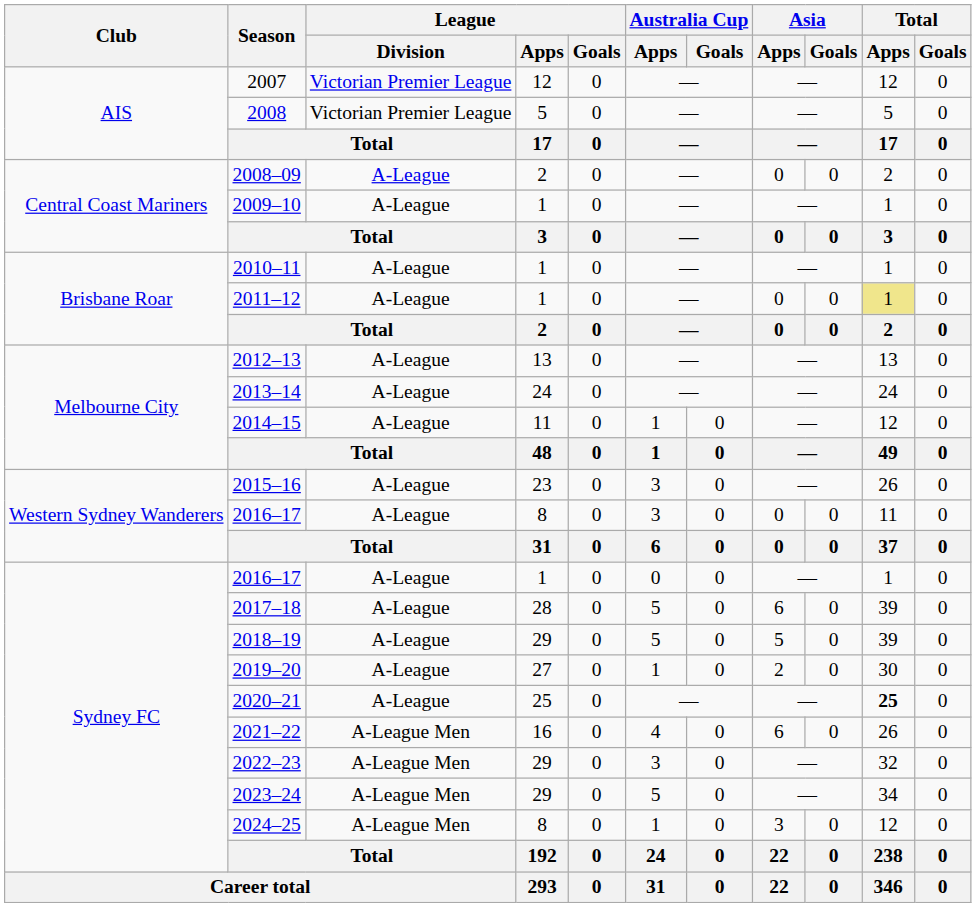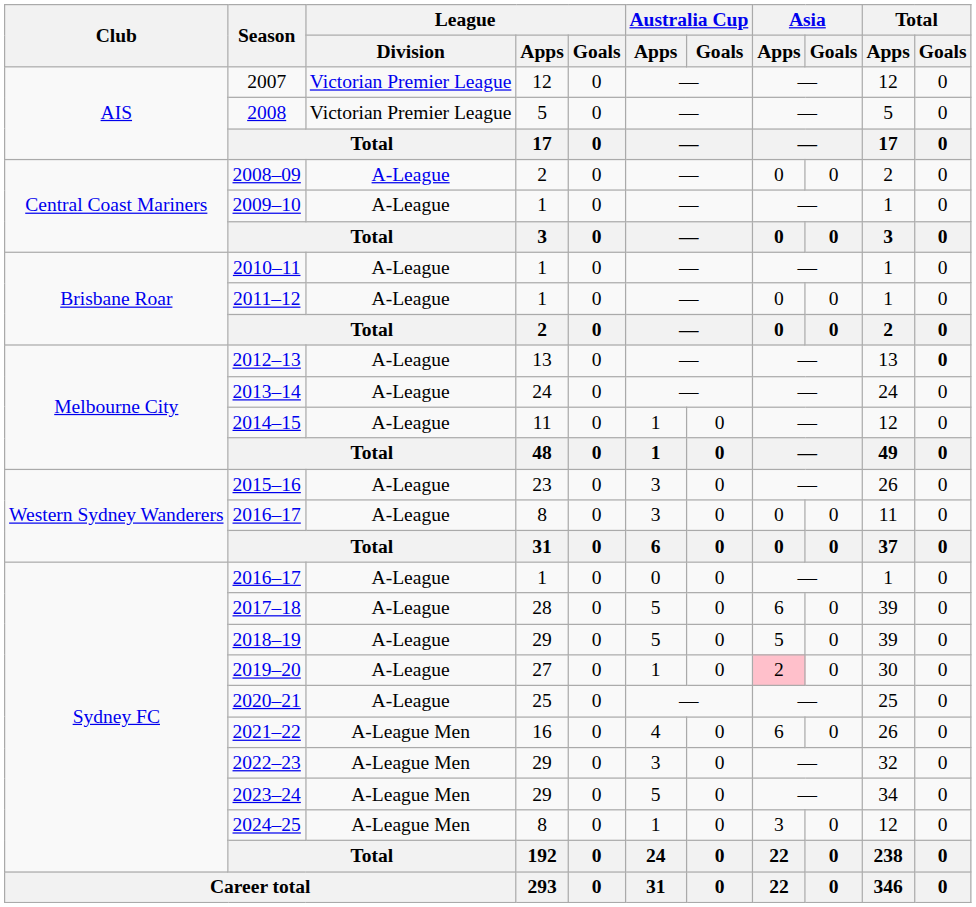(888, 298) khaki background -> (888, 298) no background
(943, 360) normal -> (943, 360) bold
(779, 670) no background -> (779, 670) pink background
(888, 701) bold -> (888, 701) normal
